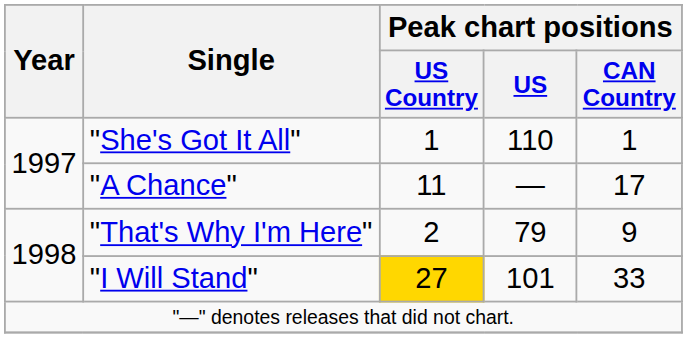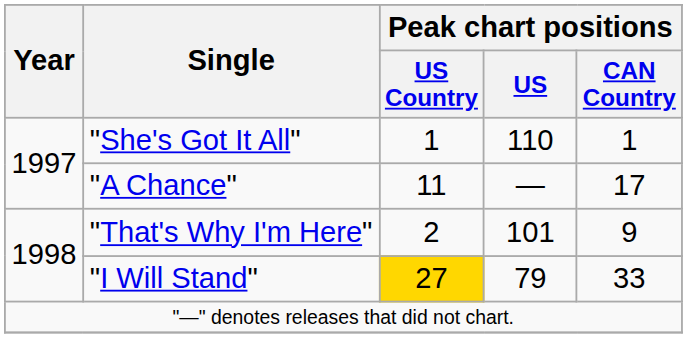(530, 232) 79 -> (530, 232) 101
(530, 278) 101 -> (530, 278) 79
